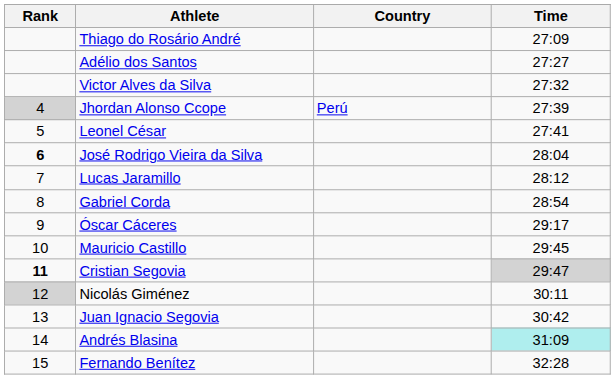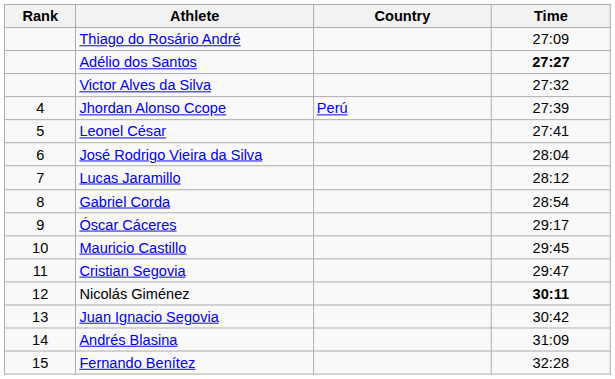(551, 62) normal -> (551, 62) bold
(40, 109) lightgrey background -> (40, 109) no background
(40, 155) bold -> (40, 155) normal
(40, 270) bold -> (40, 270) normal
(551, 270) lightgrey background -> (551, 270) no background
(40, 293) lightgrey background -> (40, 293) no background
(551, 293) normal -> (551, 293) bold
(551, 340) paleturquoise background -> (551, 340) no background
